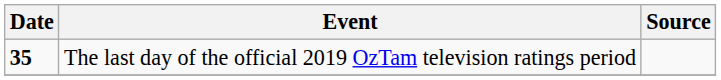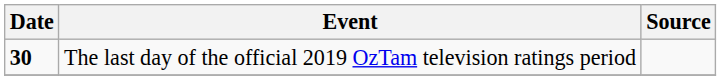(21, 57) 35 -> (21, 57) 30
